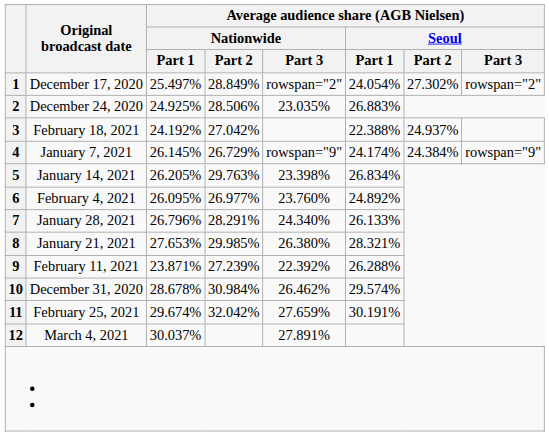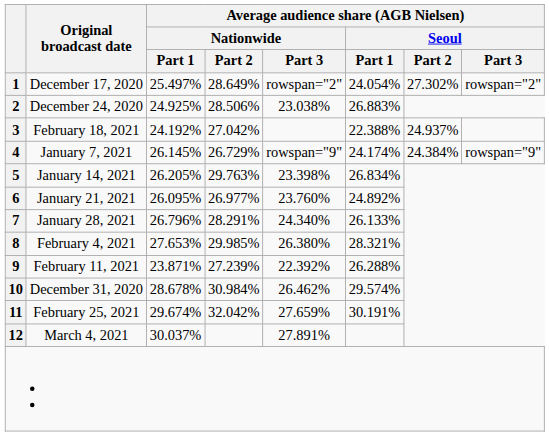(234, 83) 28.849% -> (234, 83) 28.649%
(304, 106) 23.035% -> (304, 106) 23.038%
(86, 198) February 4, 2021 -> (86, 198) January 21, 2021
(86, 243) January 21, 2021 -> (86, 243) February 4, 2021
